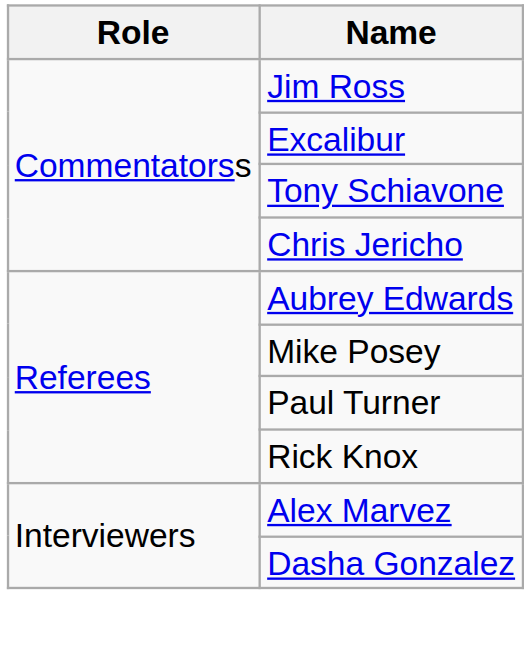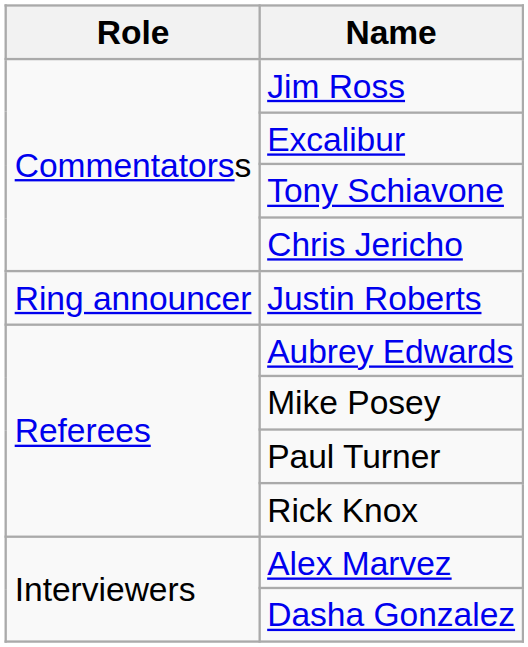+ row: (374, 297)
